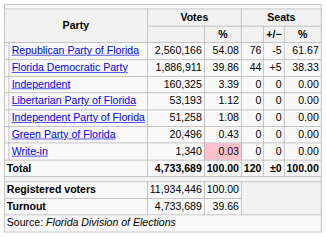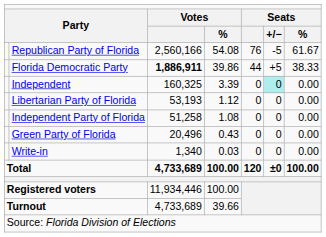(179, 67) normal -> (179, 67) bold
(279, 84) no background -> (279, 84) paleturquoise background
(229, 151) pink background -> (229, 151) no background
